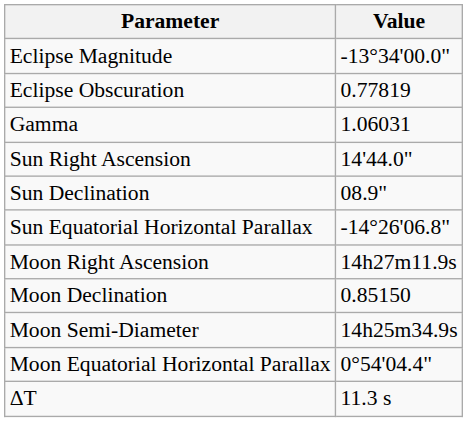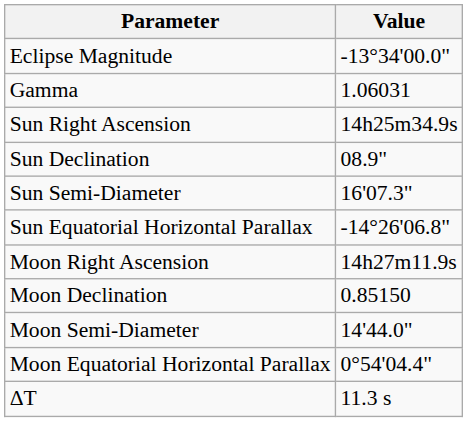- row: (97, 90)
(377, 158) 14'44.0" -> (399, 124) 14h25m34.9s
+ row: (95, 192)
(399, 329) 14h25m34.9s -> (377, 329) 14'44.0"
